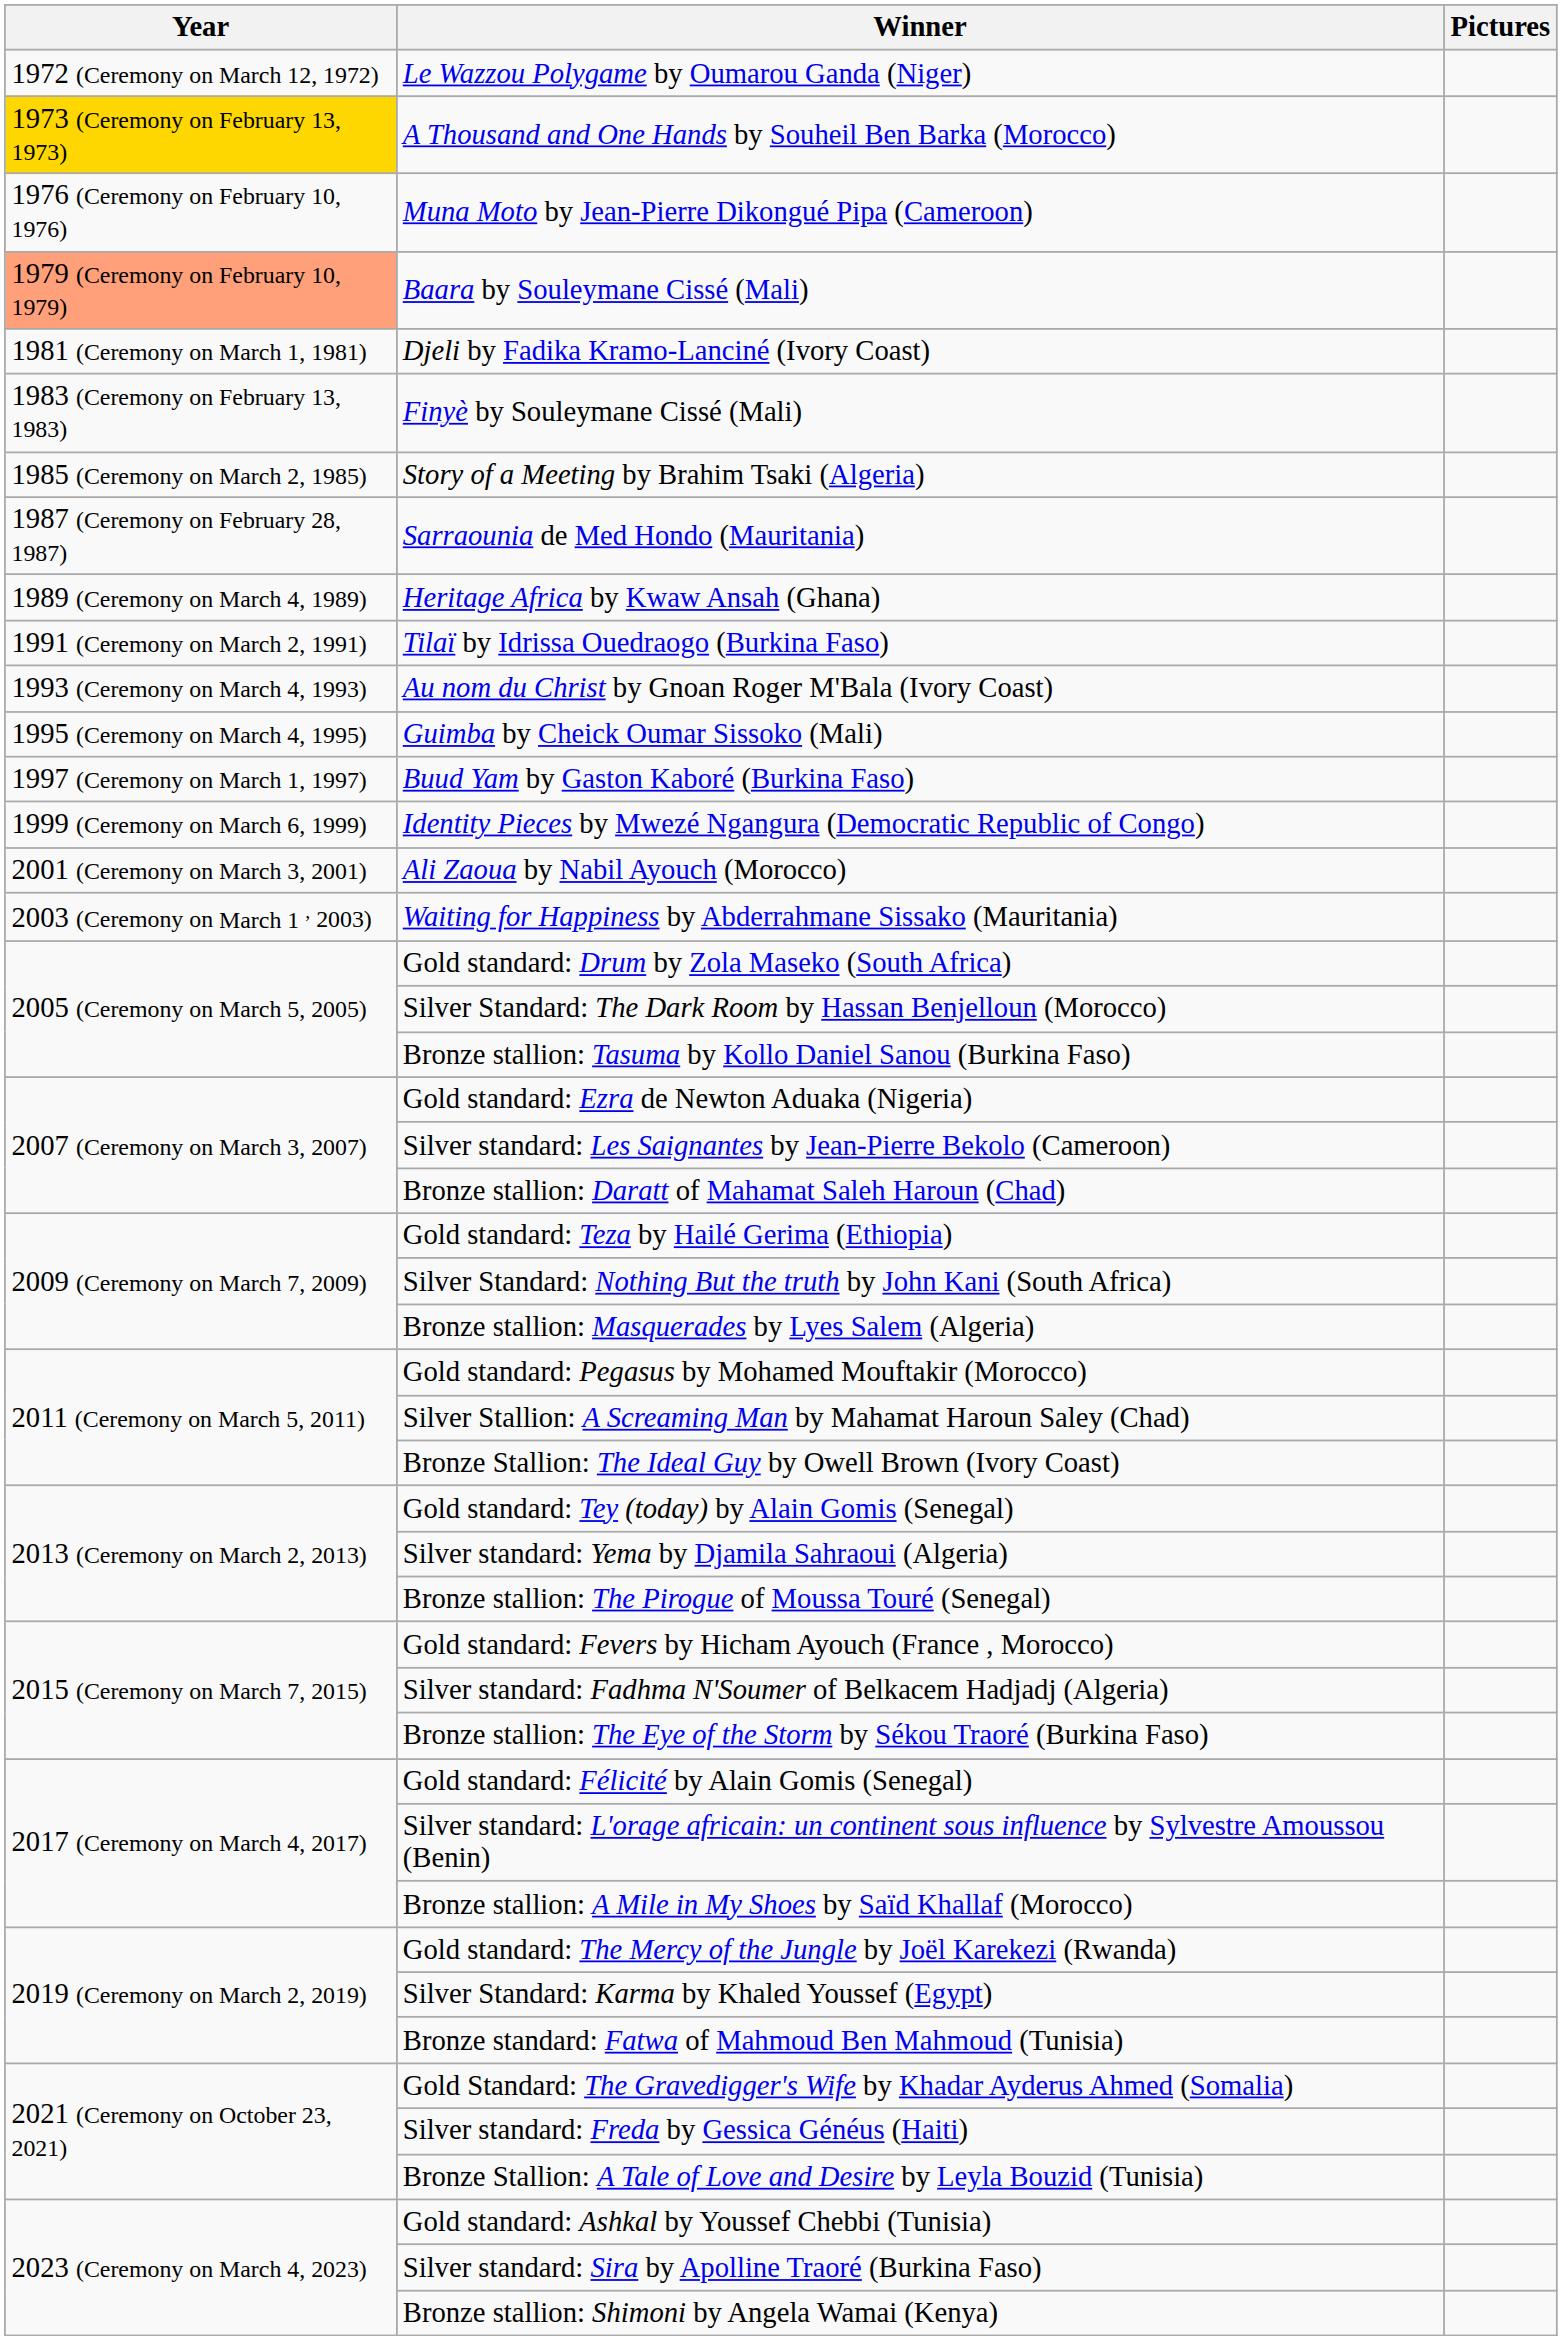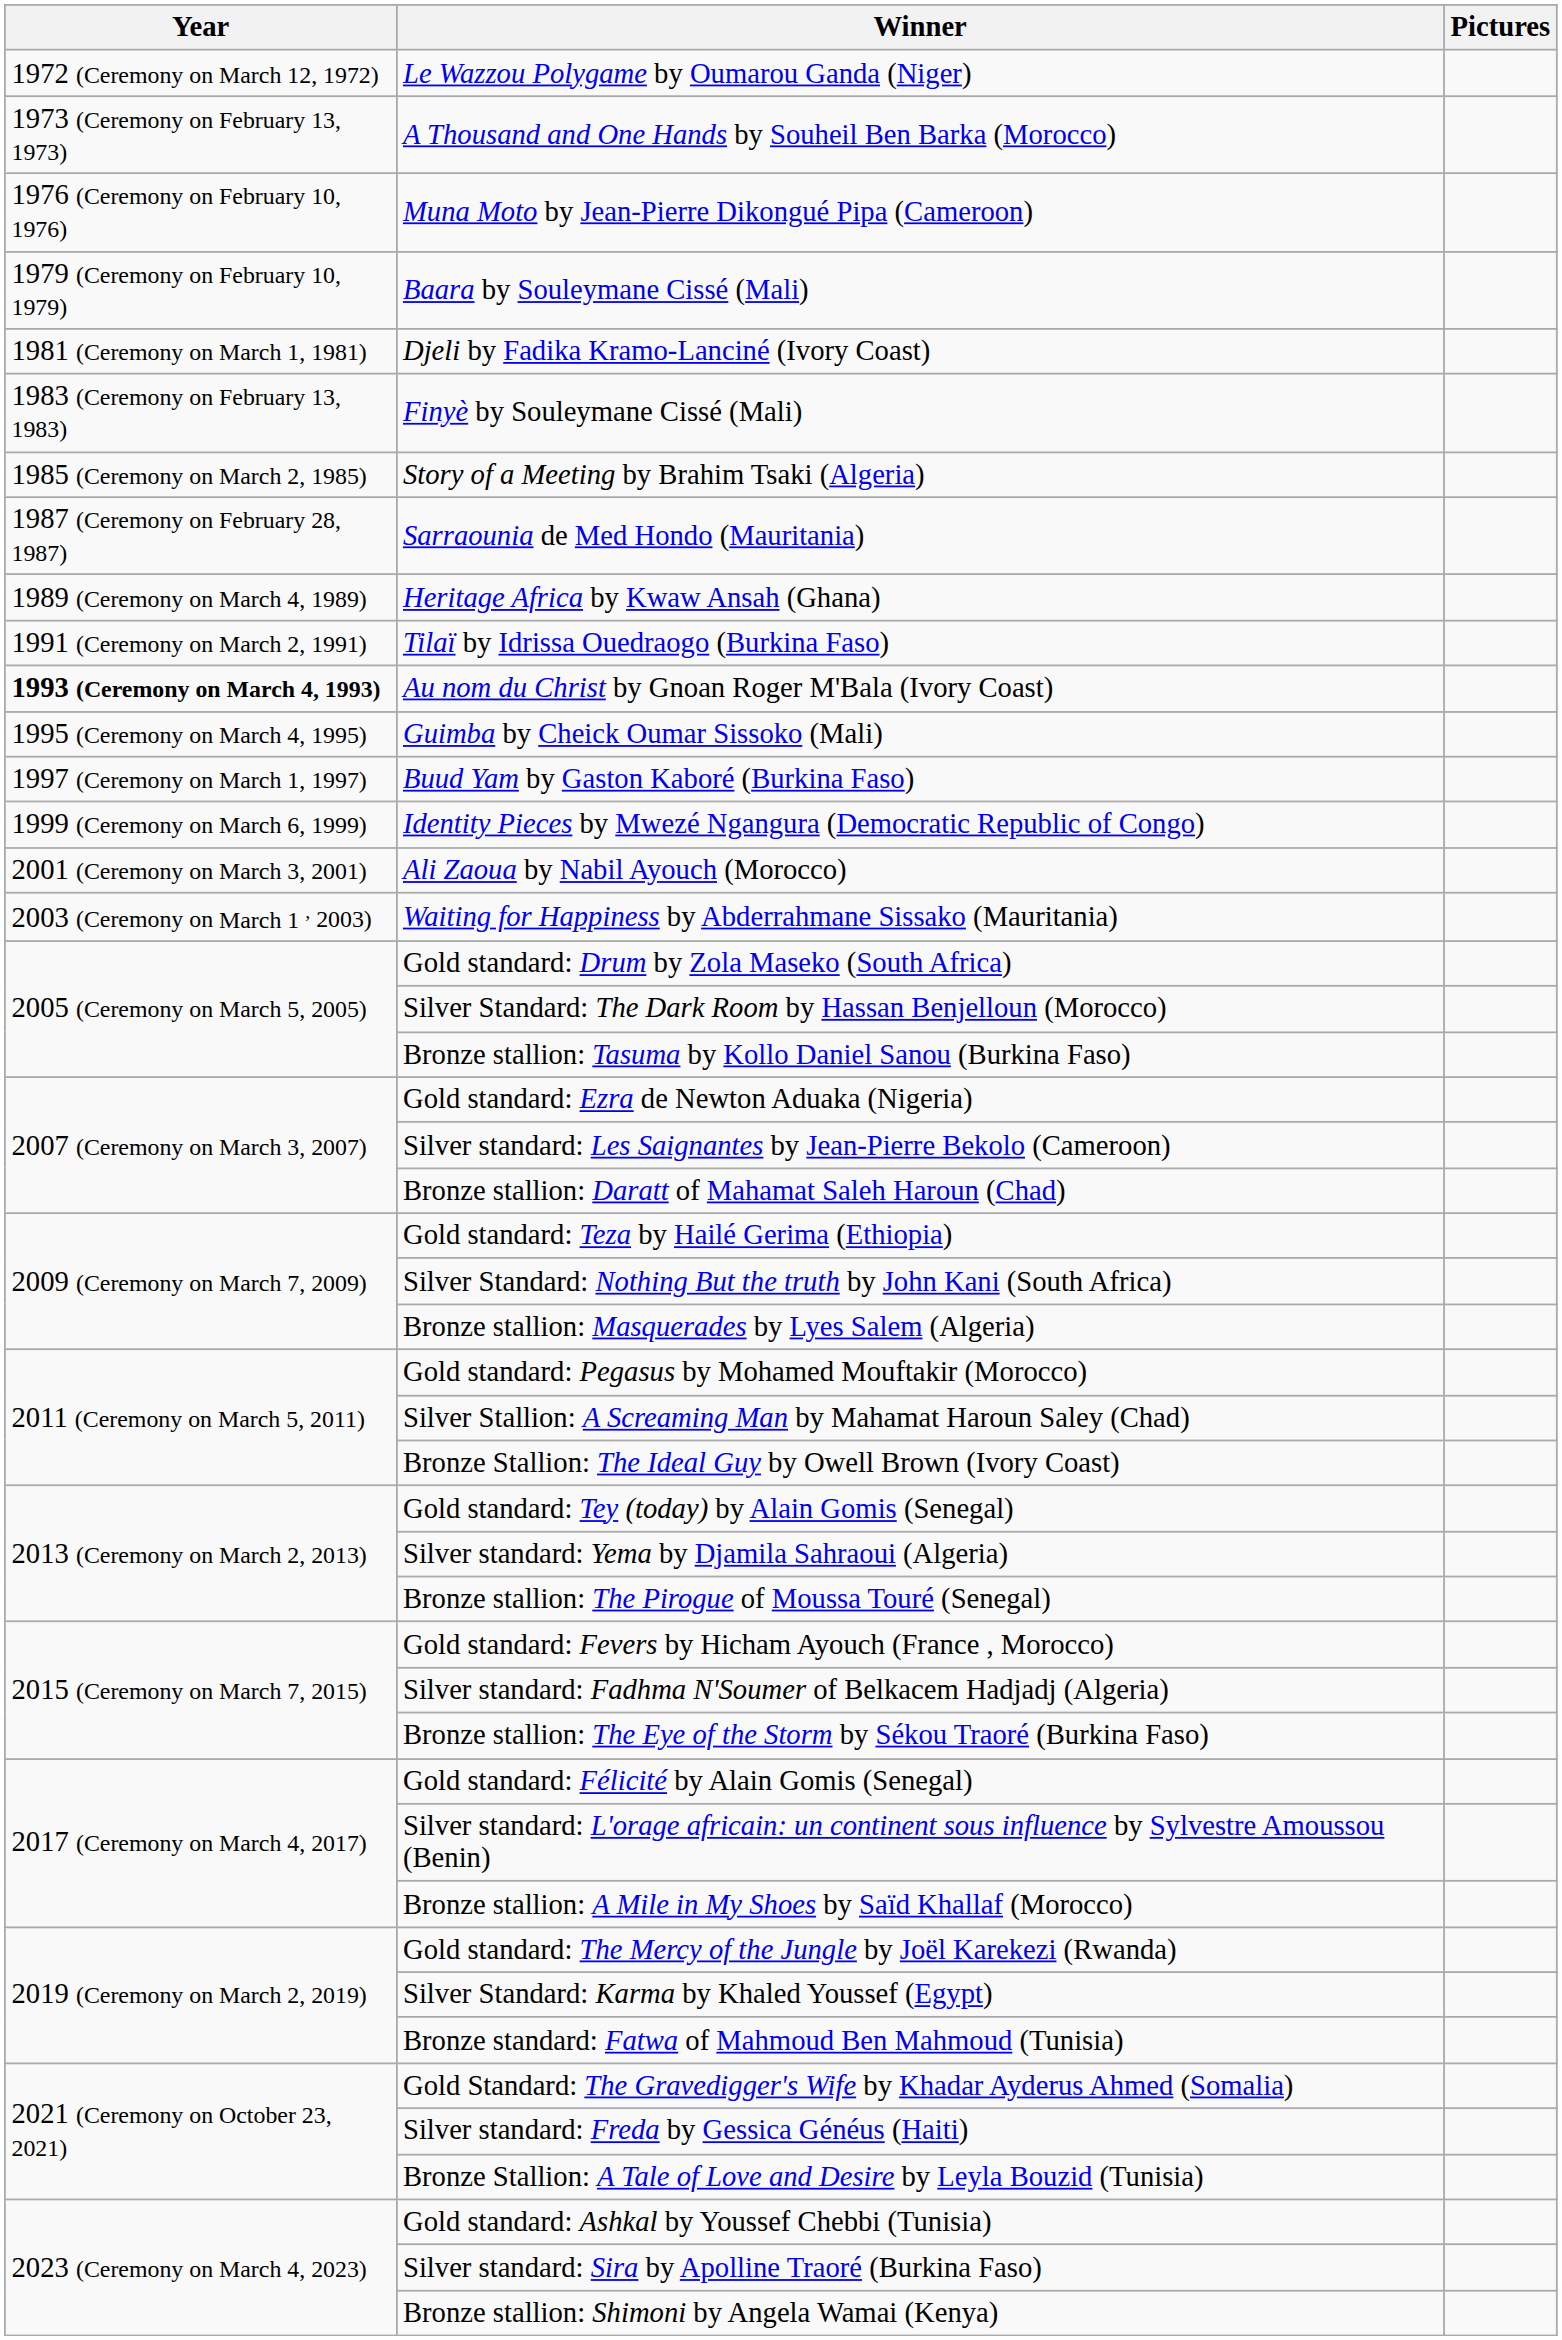(176, 134) gold background -> (176, 134) no background
(176, 289) lightsalmon background -> (176, 289) no background
(189, 687) normal -> (196, 687) bold
